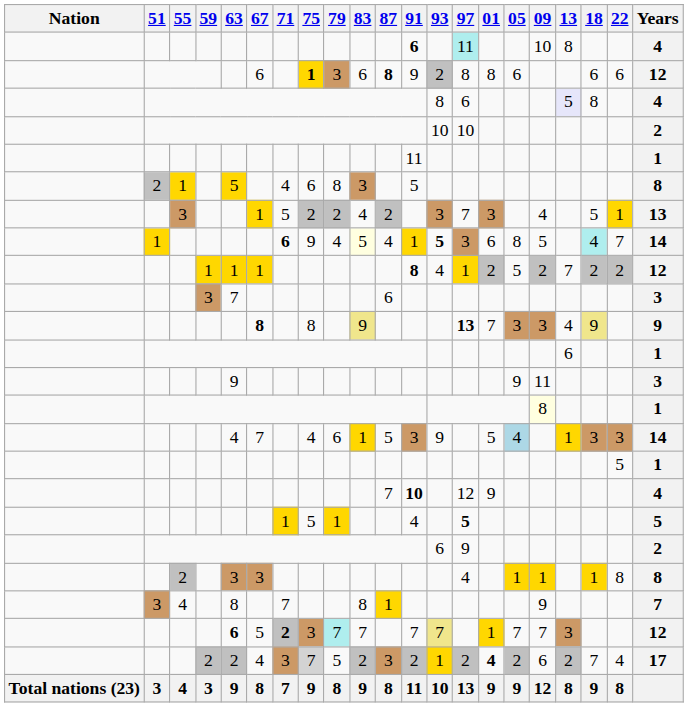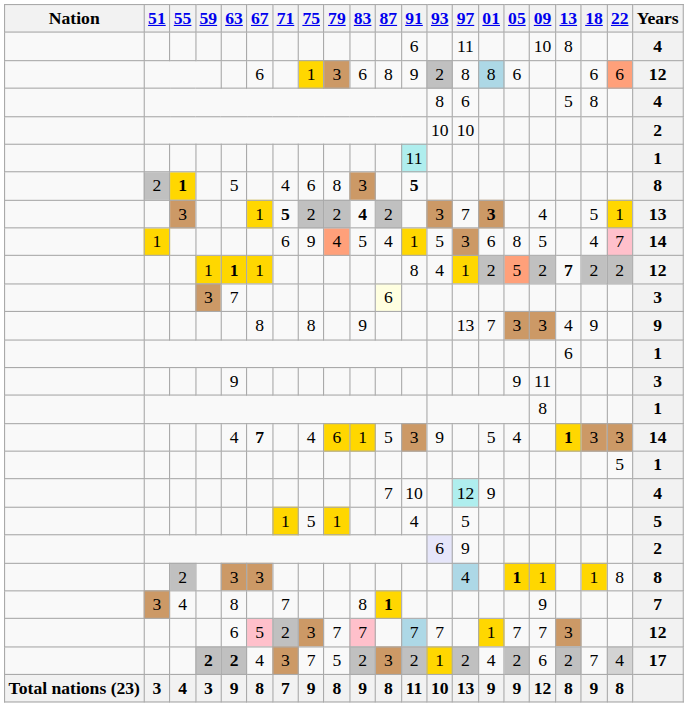(414, 46) bold -> (414, 46) normal
(465, 46) paleturquoise background -> (465, 46) no background
(311, 74) bold -> (311, 74) normal
(388, 74) bold -> (388, 74) normal
(491, 74) no background -> (491, 74) lightblue background
(620, 74) no background -> (620, 74) lightsalmon background
(568, 102) lavender background -> (568, 102) no background
(414, 158) no background -> (414, 158) paleturquoise background
(183, 185) normal -> (183, 185) bold
(234, 185) gold background -> (234, 185) no background
(414, 185) normal -> (414, 185) bold
(285, 213) normal -> (285, 213) bold
(363, 213) normal -> (363, 213) bold
(491, 213) normal -> (491, 213) bold
(285, 241) bold -> (285, 241) normal
(337, 241) no background -> (337, 241) lightsalmon background
(363, 241) lightyellow background -> (363, 241) no background
(440, 241) bold -> (440, 241) normal
(594, 241) paleturquoise background -> (594, 241) no background
(620, 241) no background -> (620, 241) pink background
(234, 269) normal -> (234, 269) bold
(414, 269) bold -> (414, 269) normal
(517, 269) no background -> (517, 269) lightsalmon background
(568, 269) normal -> (568, 269) bold
(388, 297) no background -> (388, 297) lightyellow background
(260, 325) bold -> (260, 325) normal
(363, 325) khaki background -> (363, 325) no background
(465, 325) bold -> (465, 325) normal
(594, 325) khaki background -> (594, 325) no background
(543, 409) lightyellow background -> (543, 409) no background
(260, 437) normal -> (260, 437) bold
(337, 437) no background -> (337, 437) gold background
(517, 437) lightblue background -> (517, 437) no background
(568, 437) normal -> (568, 437) bold
(414, 492) bold -> (414, 492) normal
(465, 492) no background -> (465, 492) paleturquoise background
(465, 520) bold -> (465, 520) normal
(440, 548) no background -> (440, 548) lavender background
(465, 576) no background -> (465, 576) lightblue background
(517, 576) normal -> (517, 576) bold
(388, 604) normal -> (388, 604) bold
(234, 632) bold -> (234, 632) normal
(260, 632) no background -> (260, 632) pink background
(285, 632) bold -> (285, 632) normal
(337, 632) paleturquoise background -> (337, 632) no background
(363, 632) no background -> (363, 632) pink background
(414, 632) no background -> (414, 632) lightblue background
(440, 632) khaki background -> (440, 632) no background
(208, 660) normal -> (208, 660) bold
(234, 660) normal -> (234, 660) bold
(311, 660) lightgrey background -> (311, 660) no background
(491, 660) bold -> (491, 660) normal
(620, 660) no background -> (620, 660) lightgrey background
